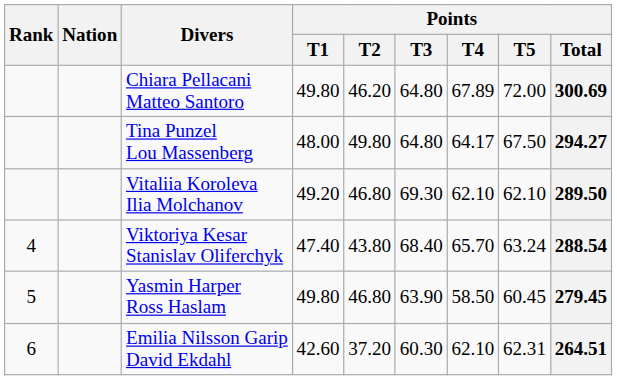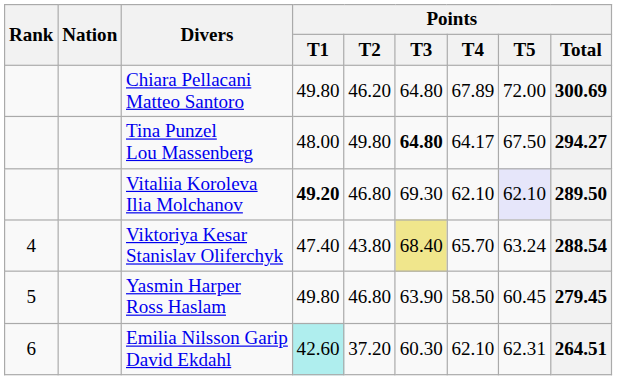(421, 142) normal -> (421, 142) bold
(318, 193) normal -> (318, 193) bold
(524, 193) no background -> (524, 193) lavender background
(421, 245) no background -> (421, 245) khaki background
(318, 348) no background -> (318, 348) paleturquoise background
